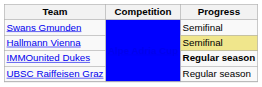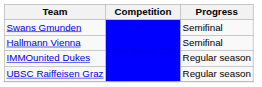(203, 43) khaki background -> (203, 43) no background
(219, 58) bold -> (217, 58) normal
